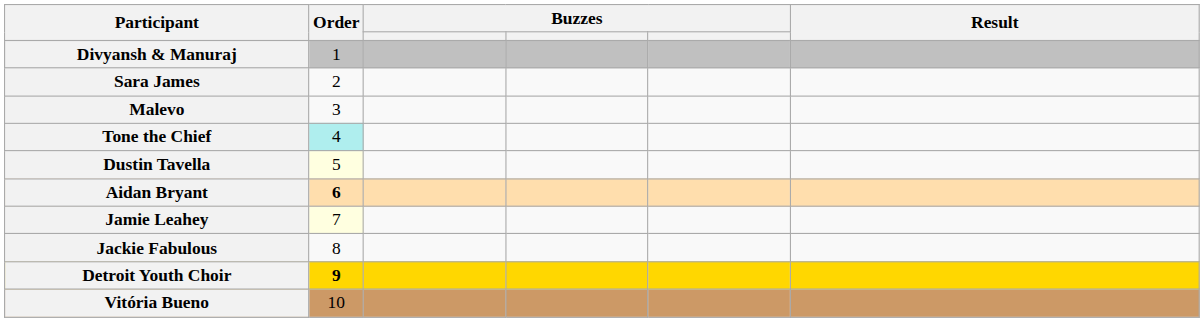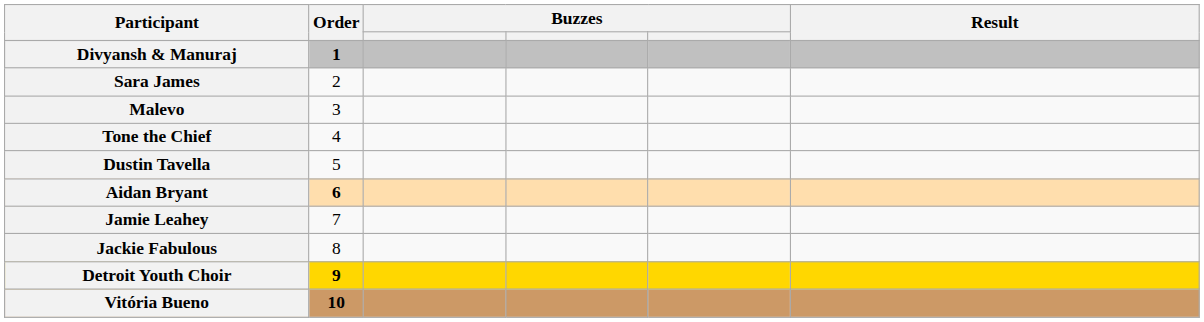(336, 54) normal -> (336, 54) bold
(336, 137) paleturquoise background -> (336, 137) no background
(336, 164) lightyellow background -> (336, 164) no background
(336, 219) lightyellow background -> (336, 219) no background
(336, 302) normal -> (336, 302) bold
